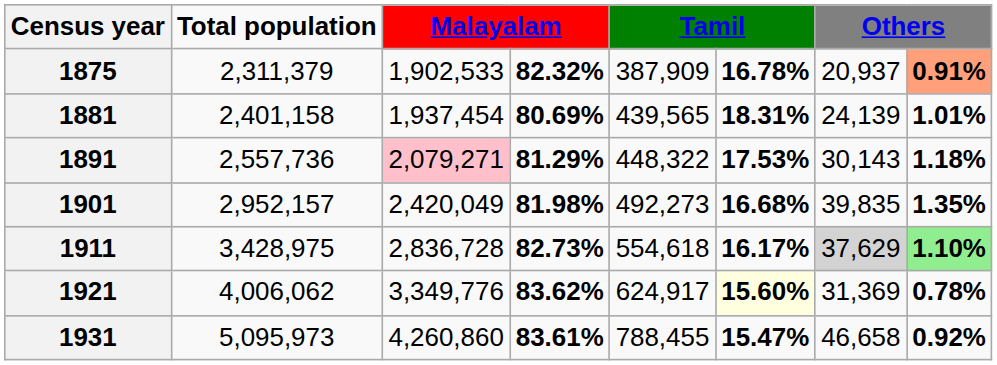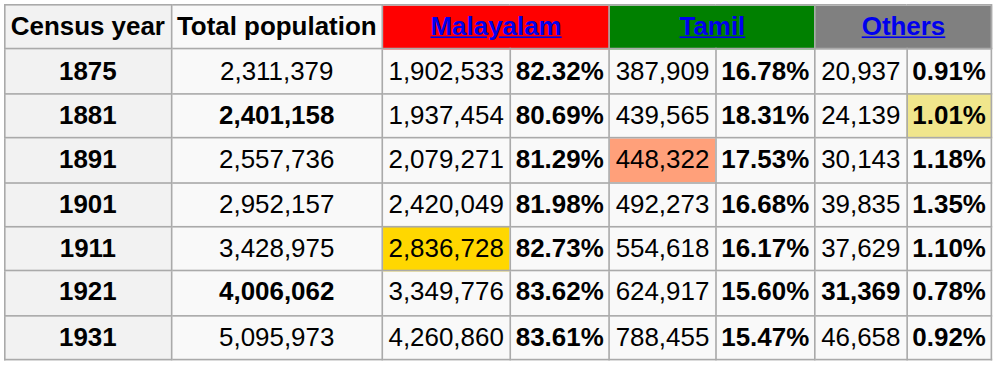(949, 71) lightsalmon background -> (949, 71) no background
(277, 115) normal -> (277, 115) bold
(949, 115) no background -> (949, 115) khaki background
(446, 159) pink background -> (446, 159) no background
(662, 159) no background -> (662, 159) lightsalmon background
(446, 248) no background -> (446, 248) gold background
(861, 248) lightgrey background -> (861, 248) no background
(949, 248) lightgreen background -> (949, 248) no background
(277, 292) normal -> (277, 292) bold
(765, 292) lightyellow background -> (765, 292) no background
(861, 292) normal -> (861, 292) bold
